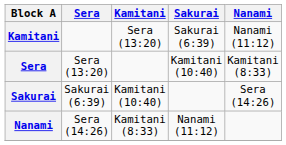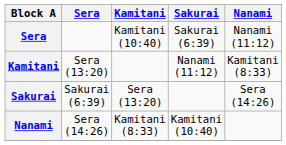(34, 37) Kamitani -> (34, 37) Sera
(140, 37) Sera (13:20) -> (140, 37) Kamitani (10:40)
(34, 66) Sera -> (34, 66) Kamitani
(196, 66) Kamitani (10:40) -> (196, 66) Nanami (11:12)
(140, 96) Kamitani (10:40) -> (140, 96) Sera (13:20)
(196, 126) Nanami (11:12) -> (196, 126) Kamitani (10:40)
